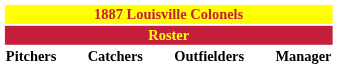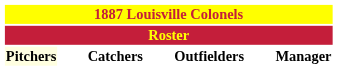(31, 56) no background -> (31, 56) lightyellow background
